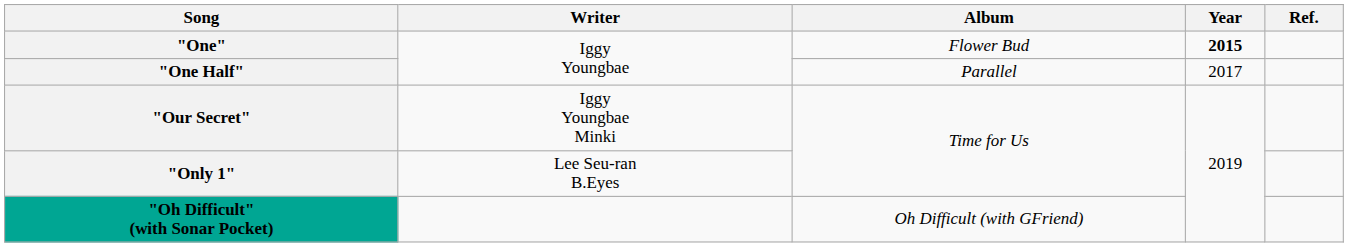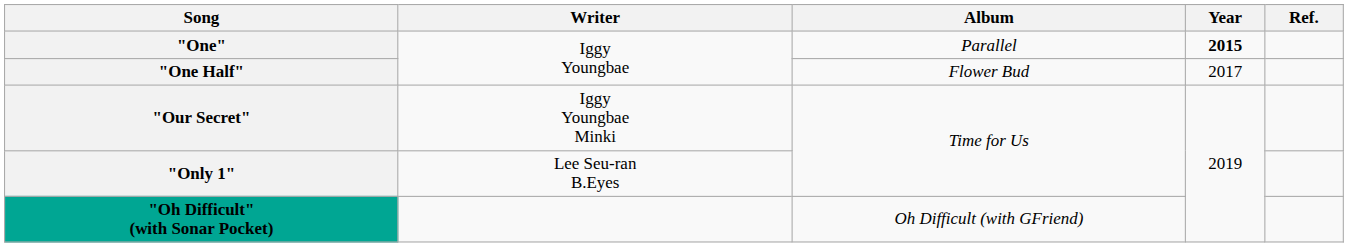(989, 44) Flower Bud -> (989, 44) Parallel
(989, 71) Parallel -> (989, 71) Flower Bud
